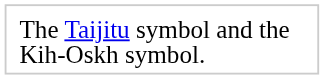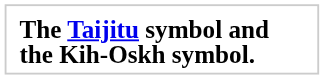(155, 42) normal -> (144, 42) bold
